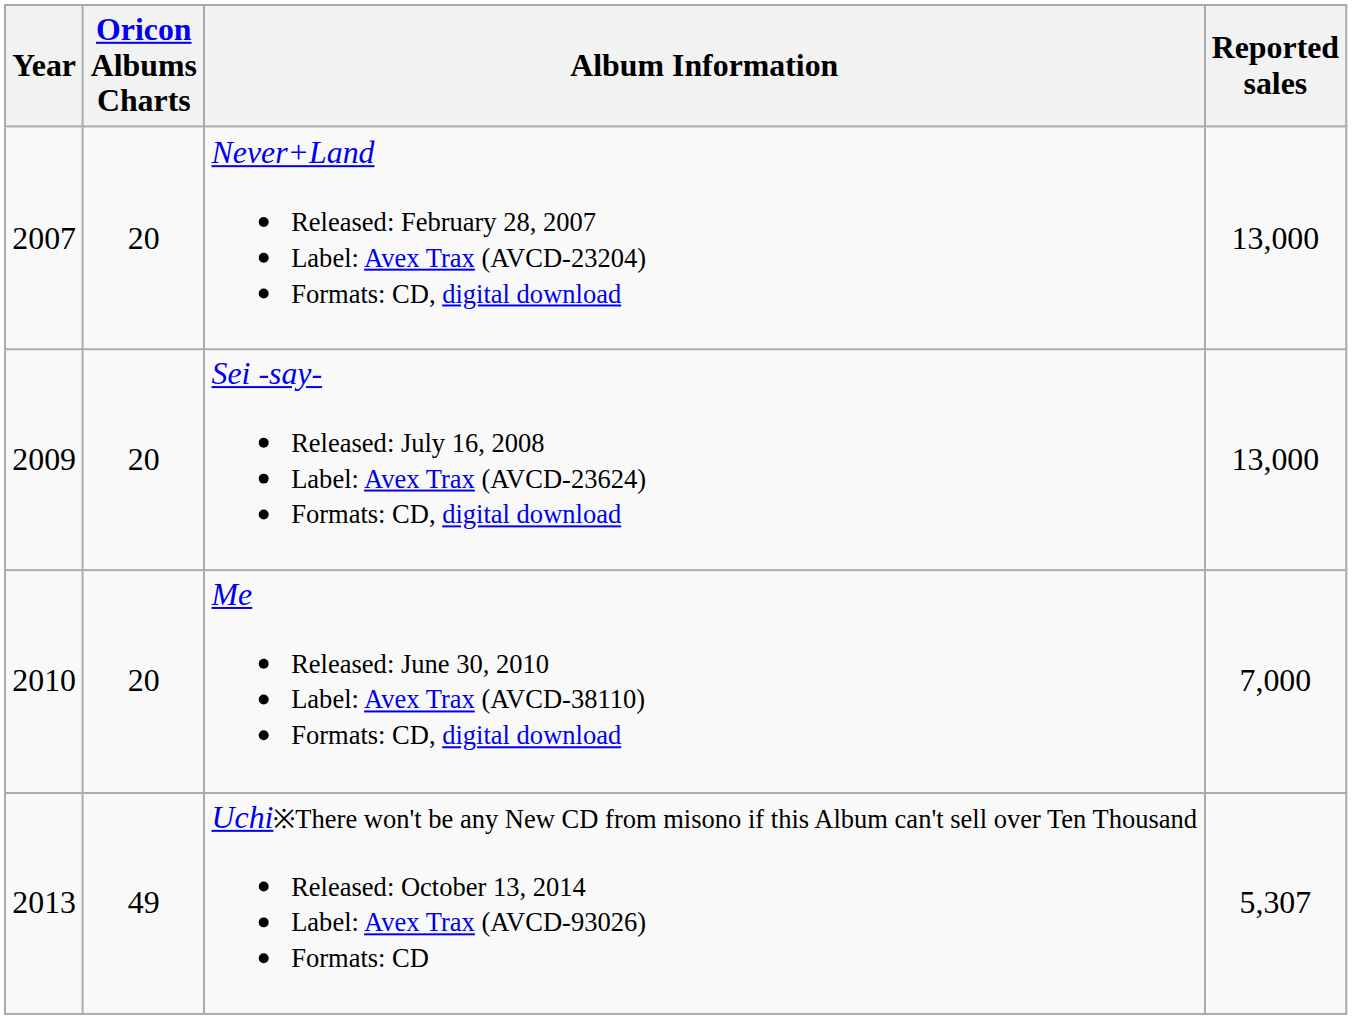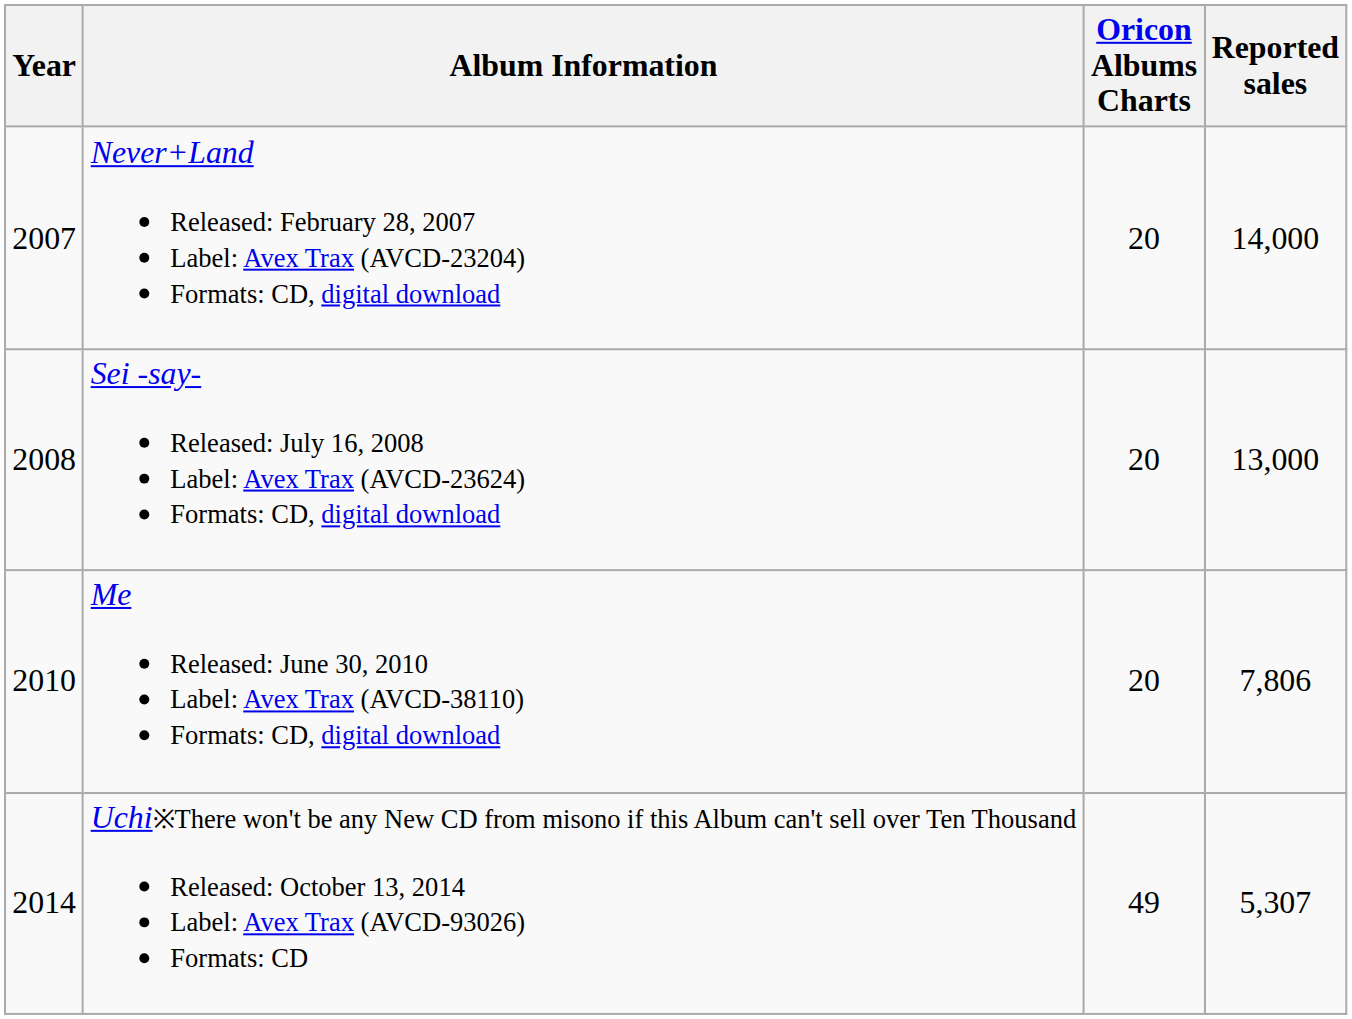columns swapped: (704, 65) <-> (144, 65)
(1275, 237) 13,000 -> (1275, 237) 14,000
(44, 459) 2009 -> (44, 459) 2008
(1275, 680) 7,000 -> (1275, 680) 7,806
(44, 902) 2013 -> (44, 902) 2014
